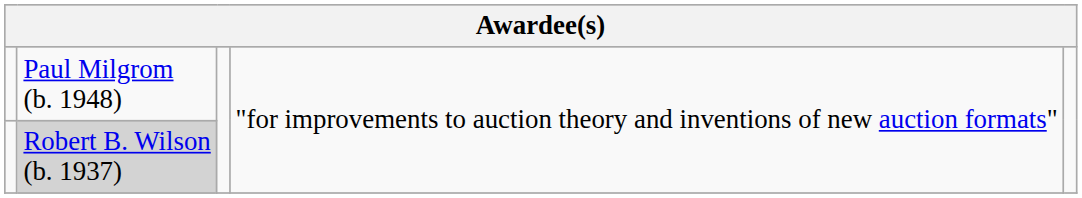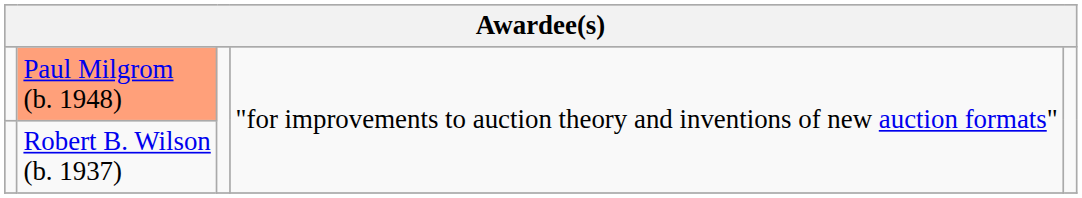(98, 83) no background -> (98, 83) lightsalmon background
(117, 156) lightgrey background -> (117, 156) no background
